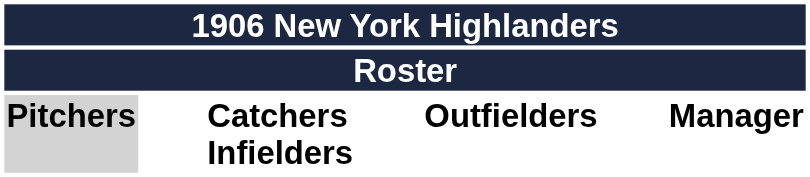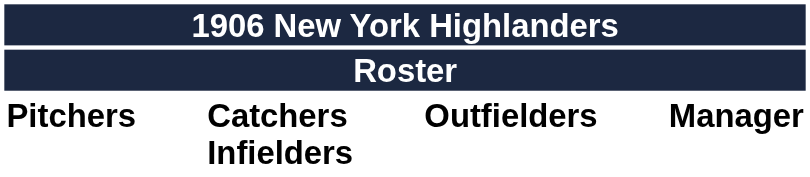(71, 116) lightgrey background -> (71, 116) no background
